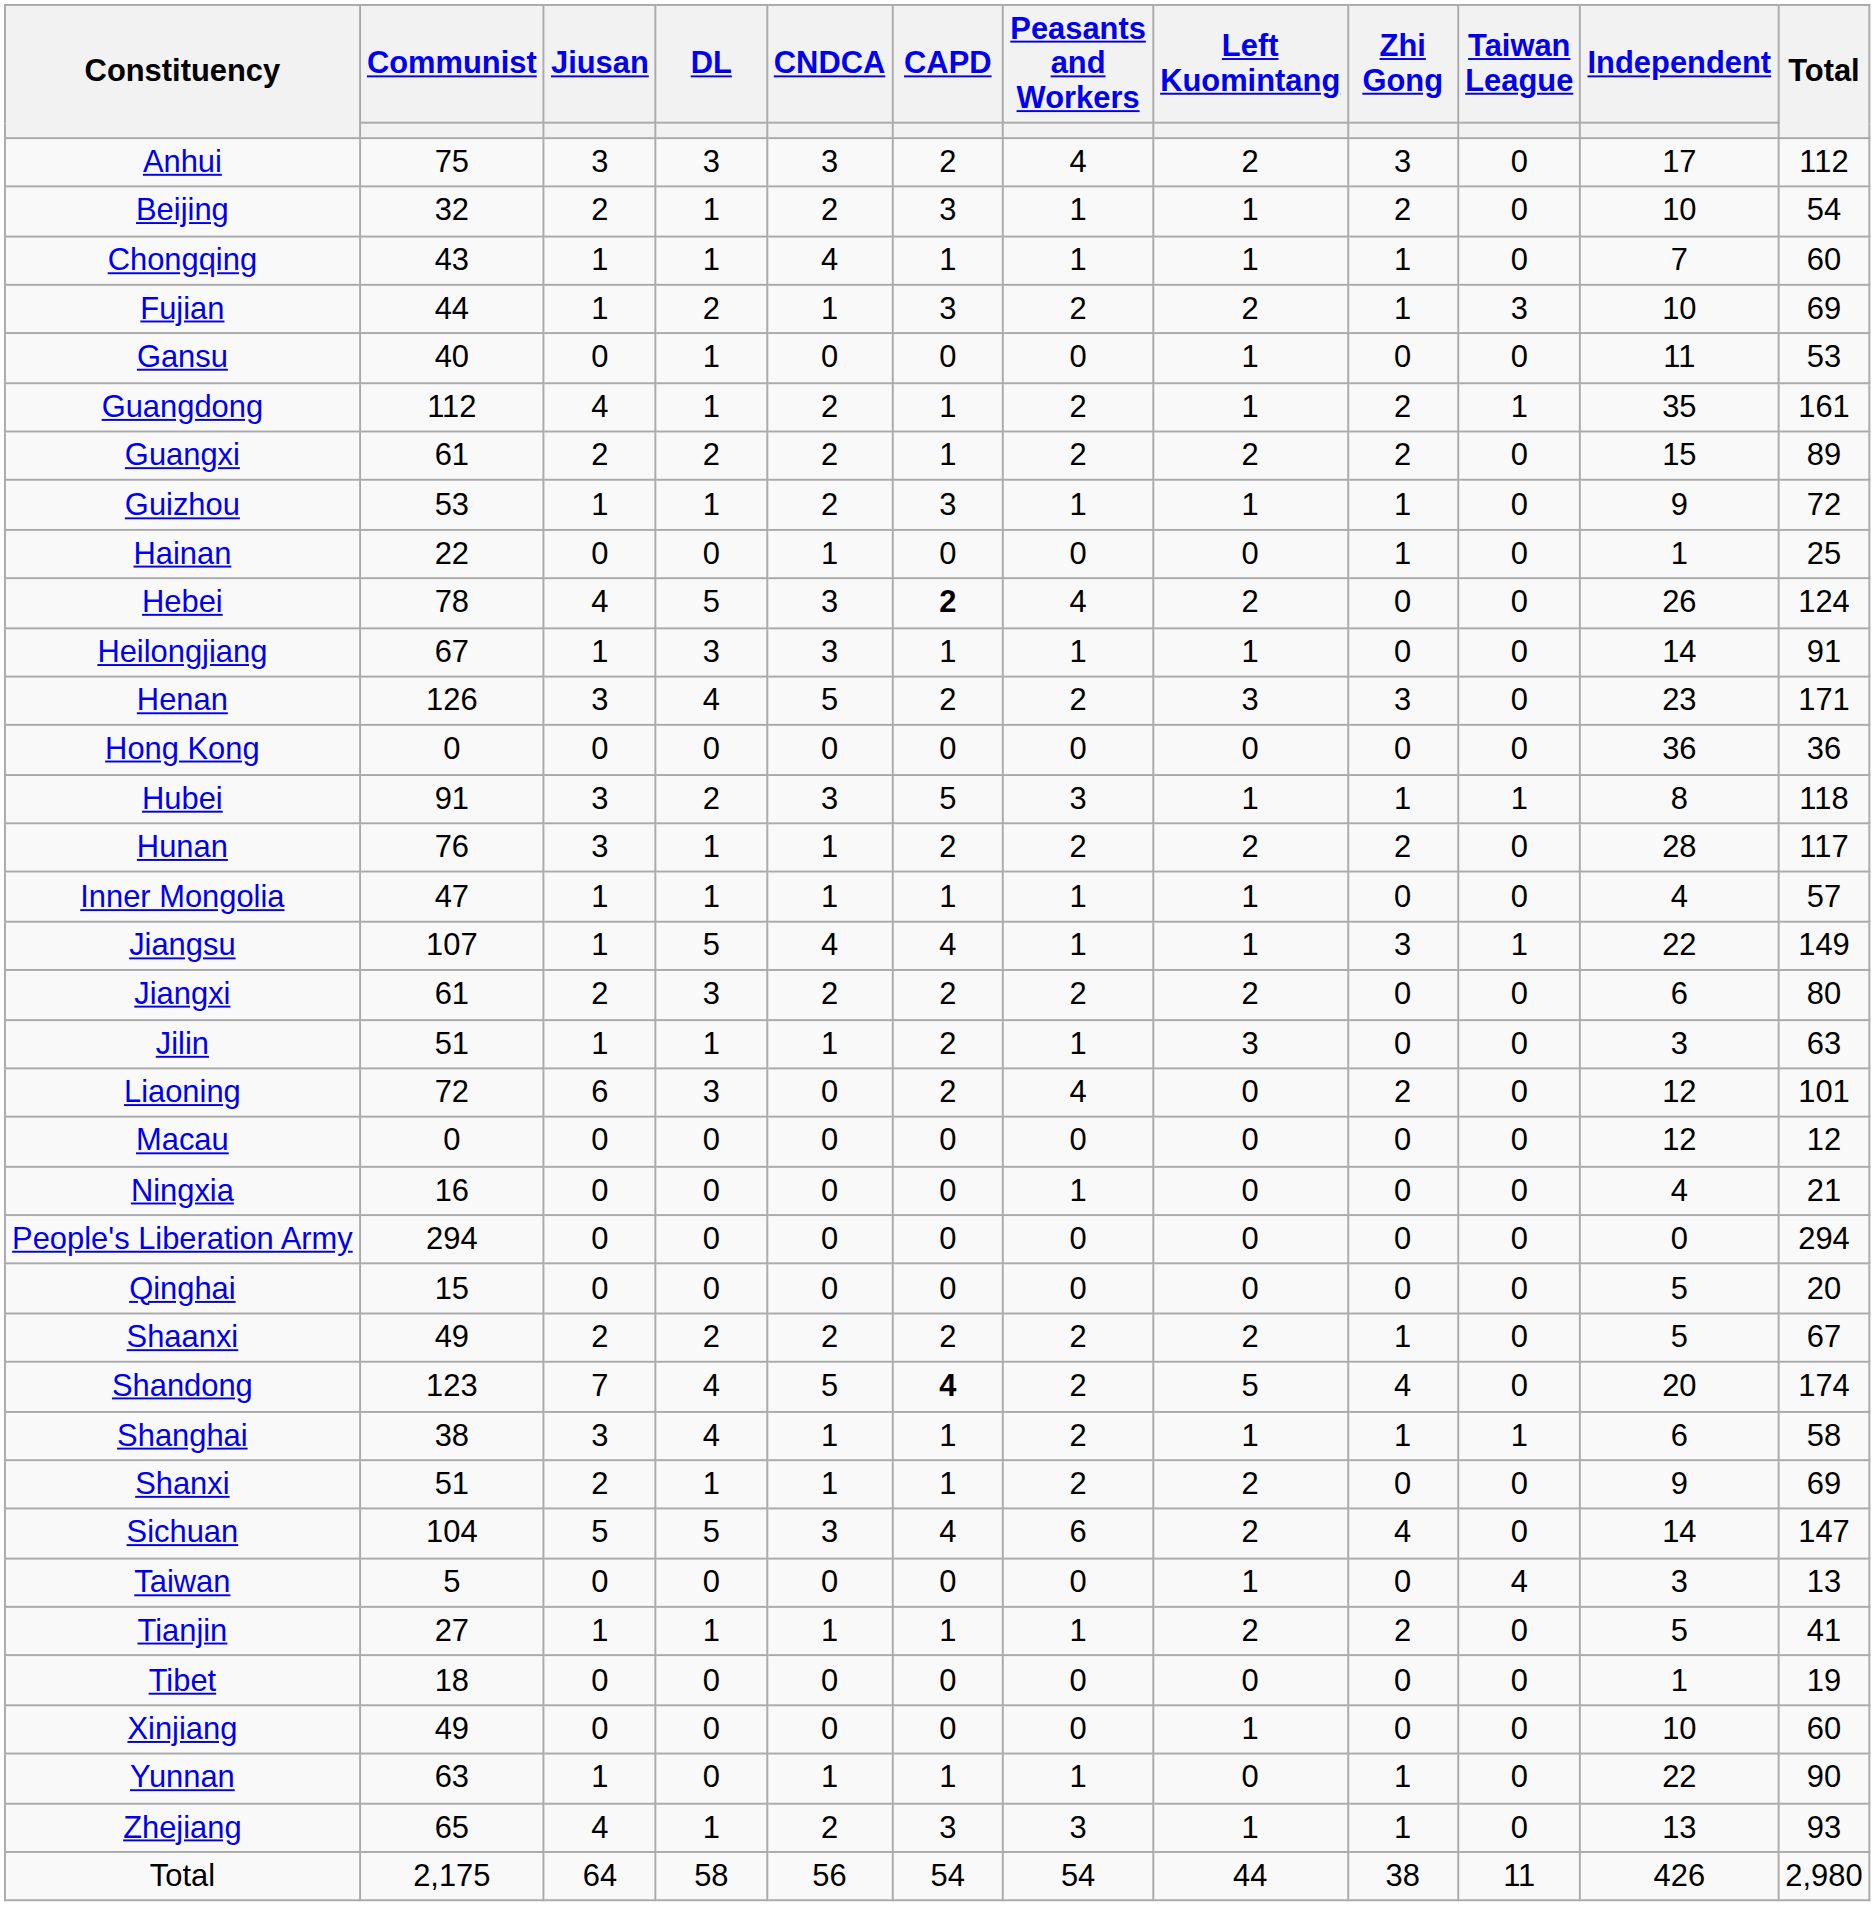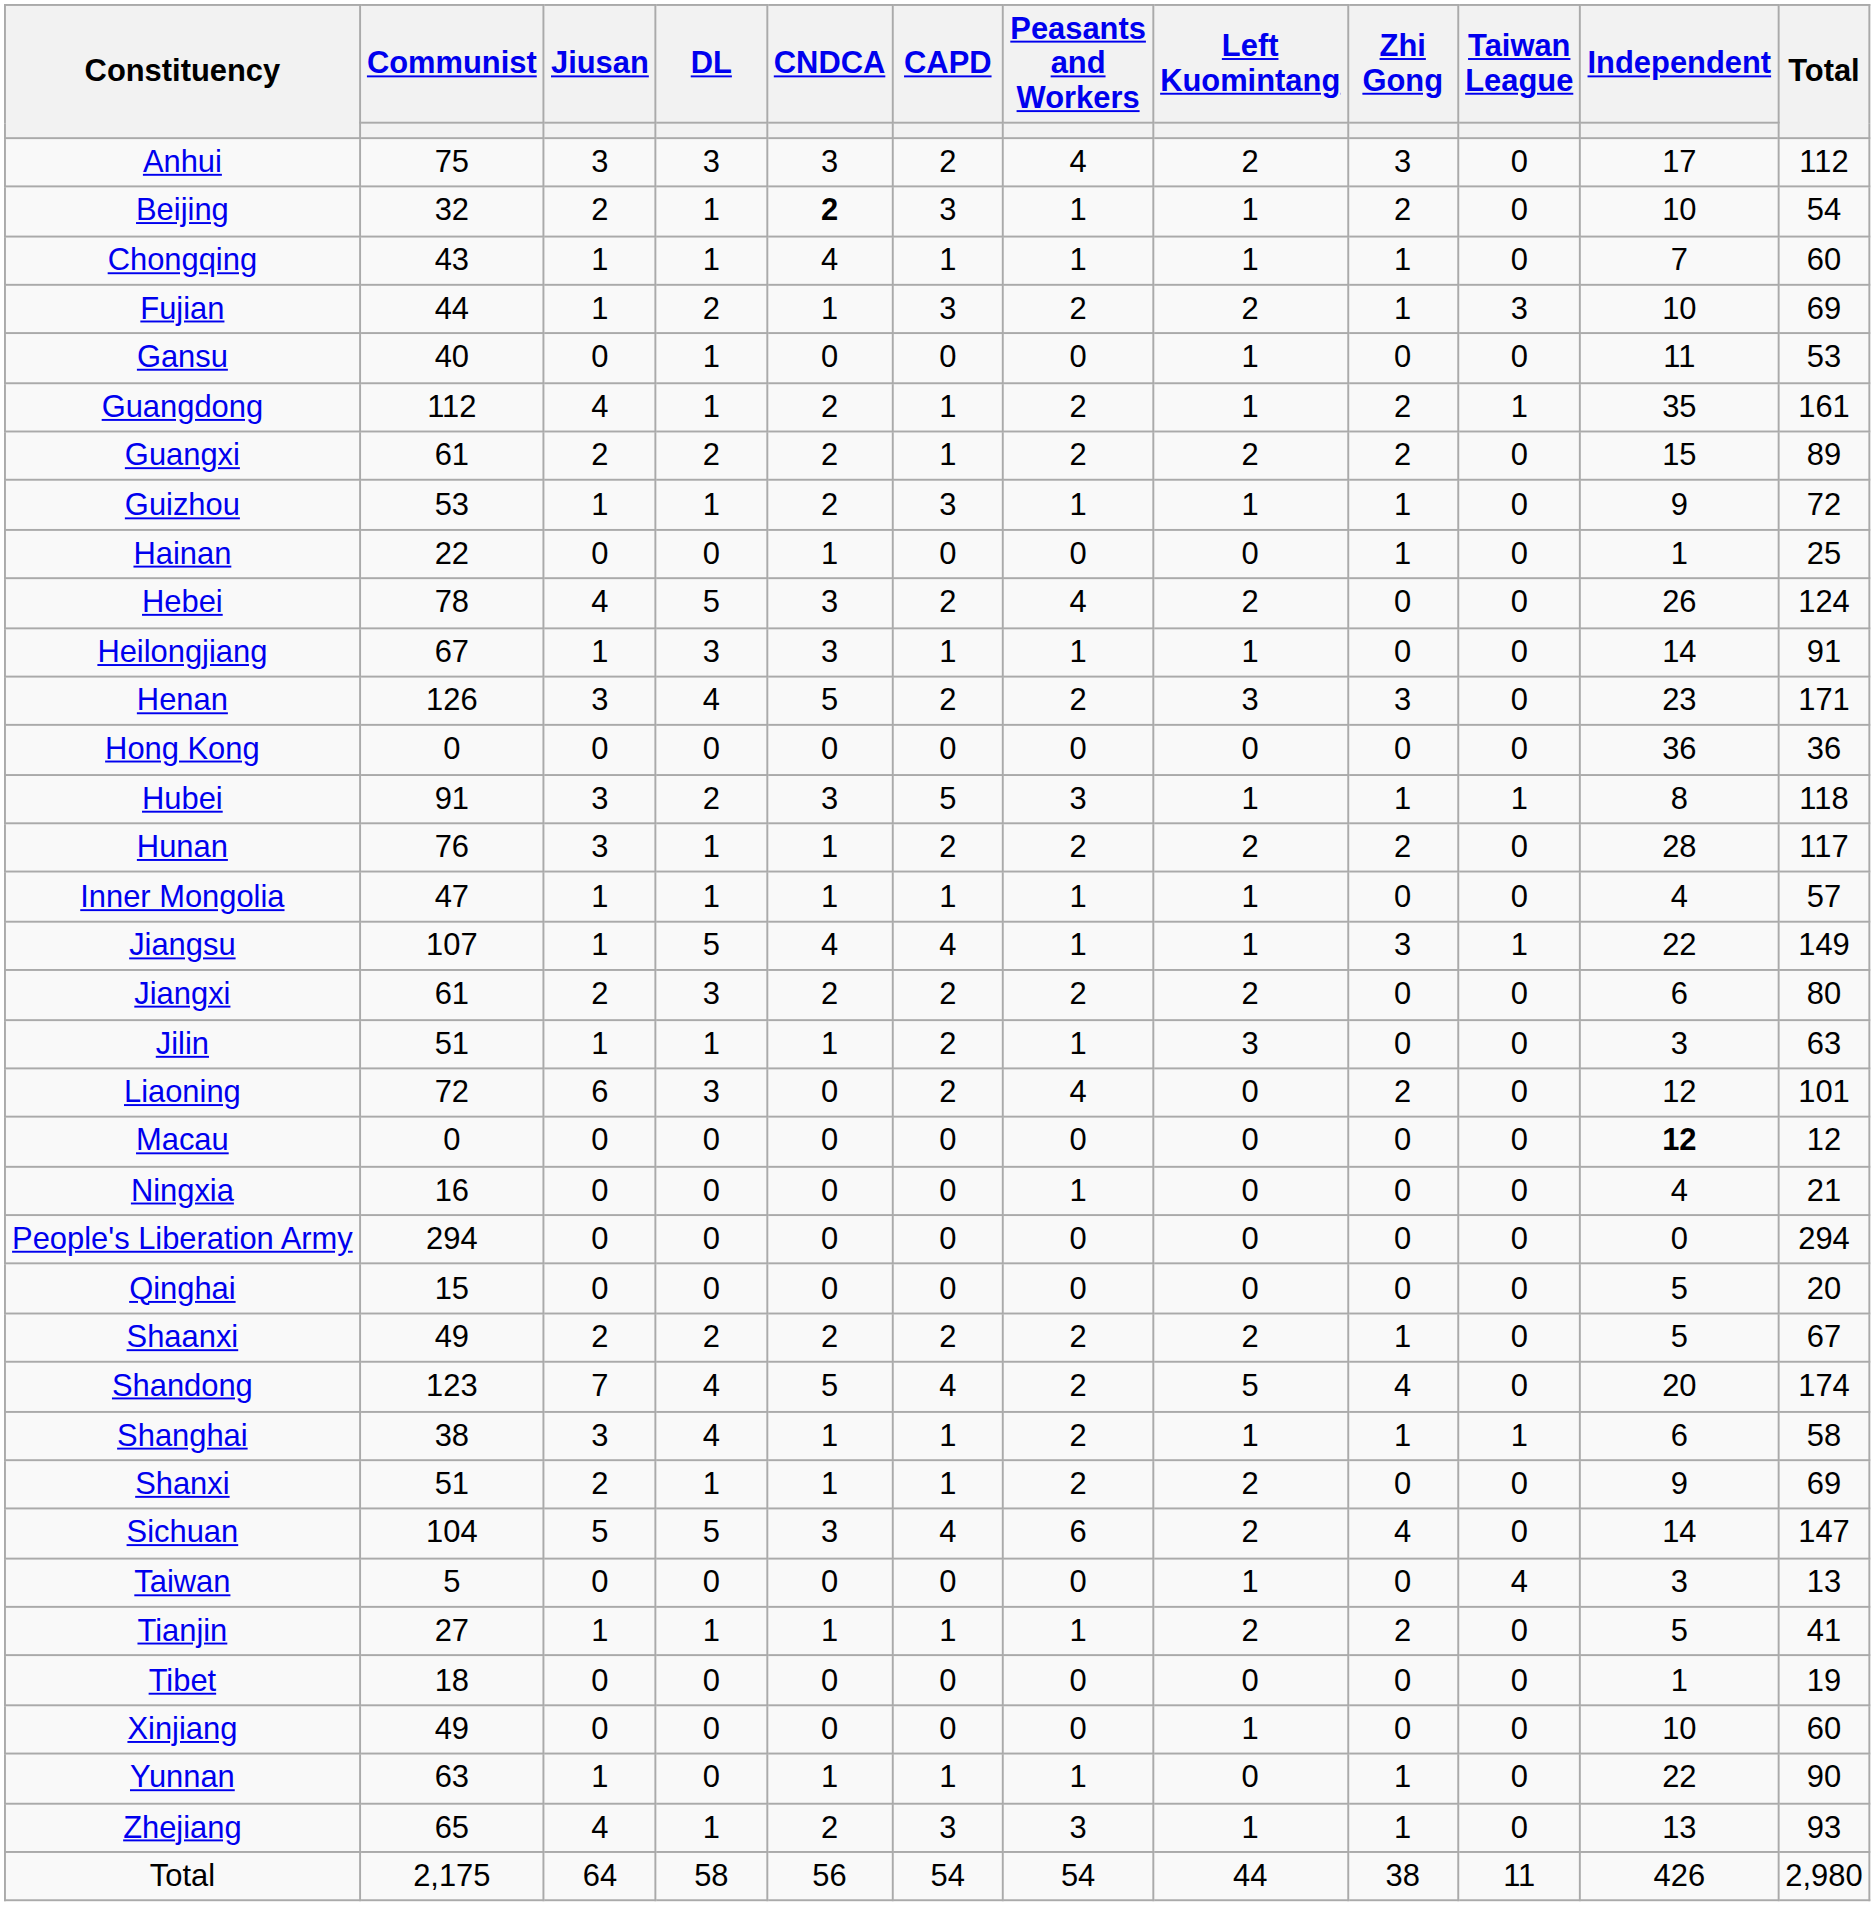(830, 210) normal -> (830, 210) bold
(948, 602) bold -> (948, 602) normal
(1679, 1141) normal -> (1679, 1141) bold
(948, 1386) bold -> (948, 1386) normal
